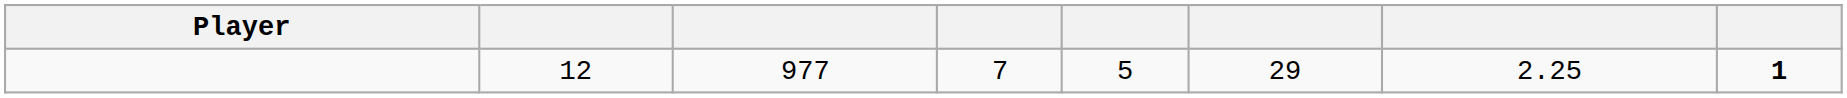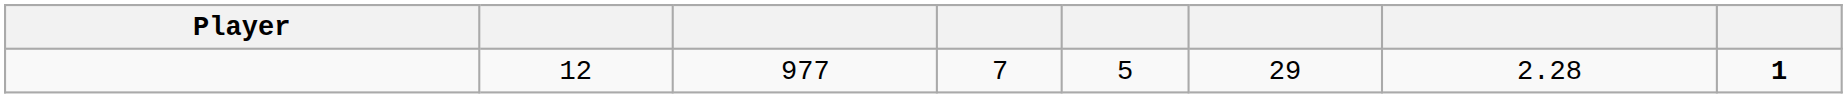(1549, 71) 2.25 -> (1549, 71) 2.28
